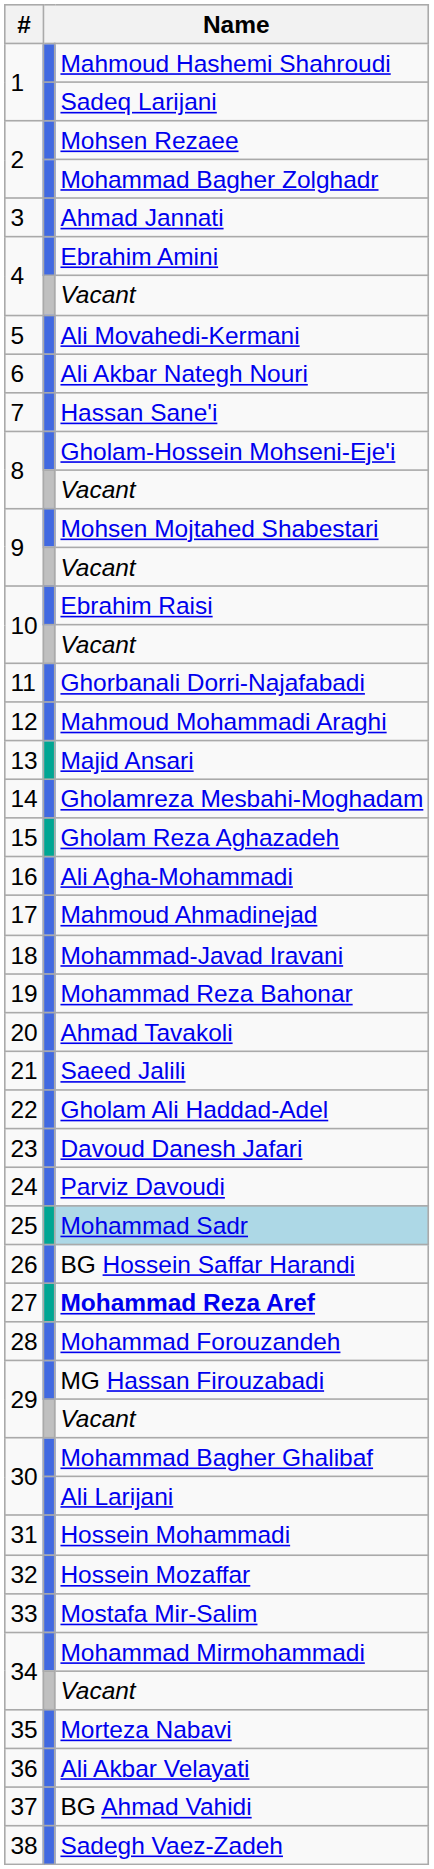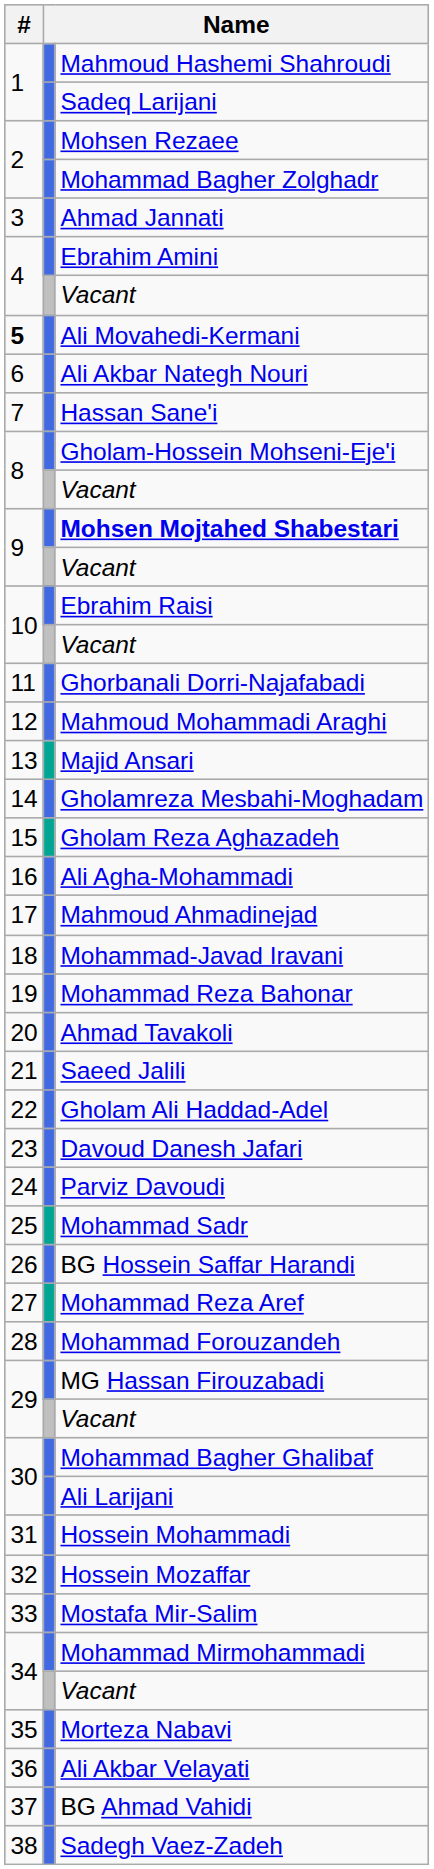(17, 334) normal -> (17, 334) bold
(219, 528) normal -> (230, 528) bold
(154, 1225) lightblue background -> (154, 1225) no background
(188, 1303) bold -> (182, 1303) normal
